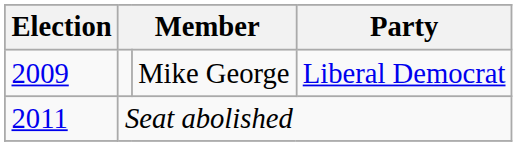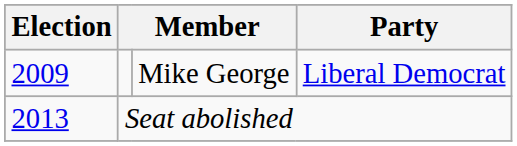(40, 118) 2011 -> (40, 118) 2013
